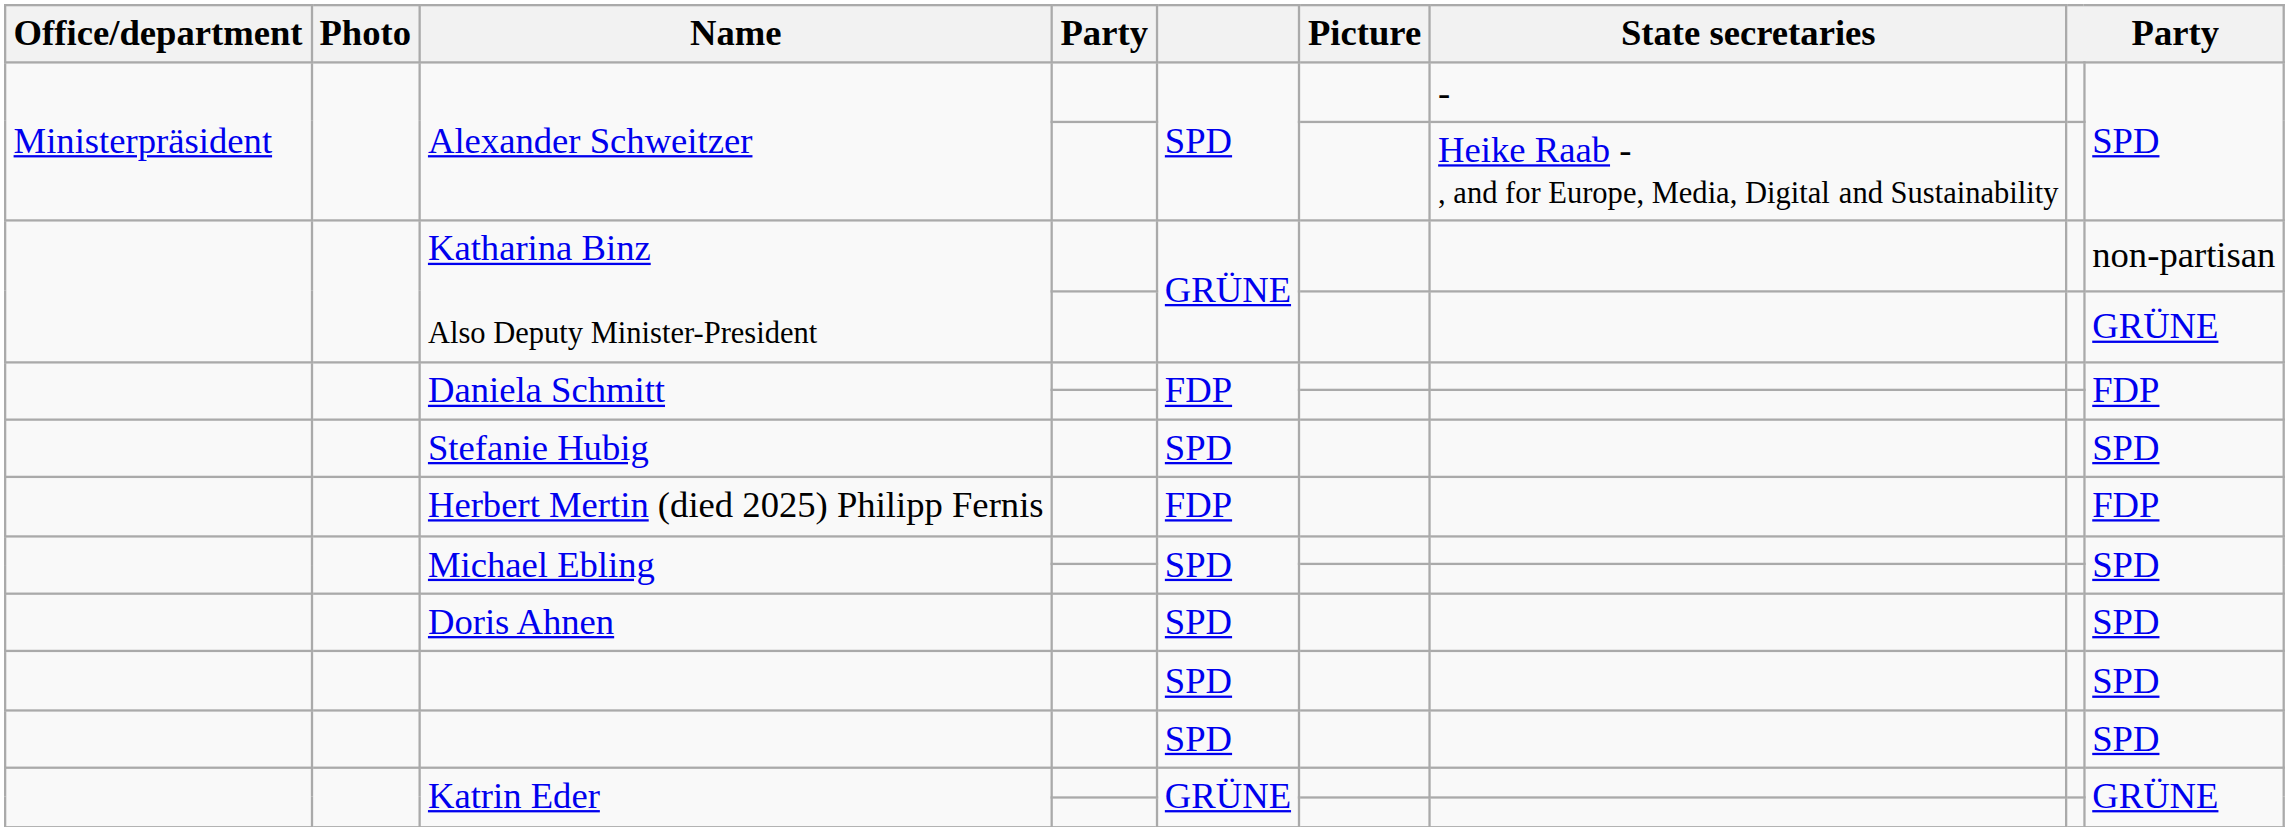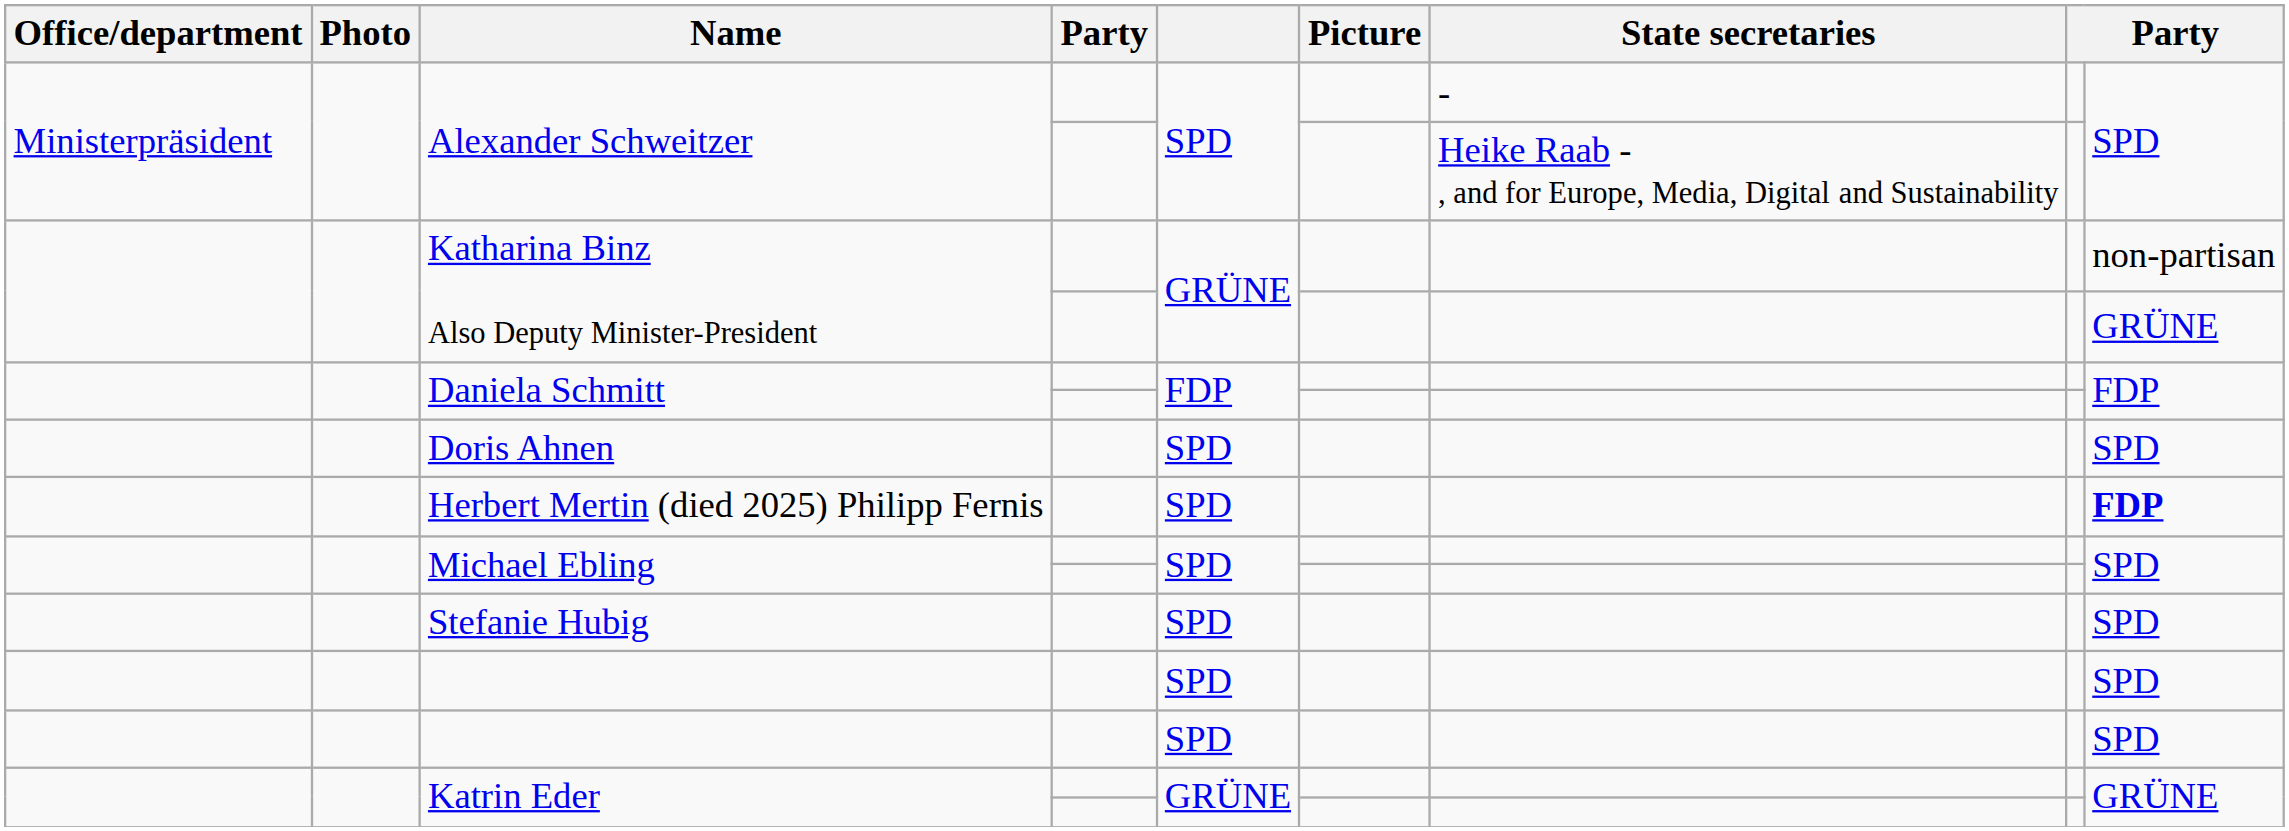rows swapped: (158, 623) <-> (158, 448)
(1198, 505) FDP -> (1198, 505) SPD
(2126, 505) normal -> (2128, 505) bold
